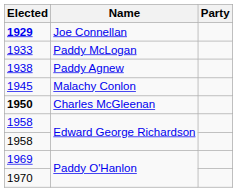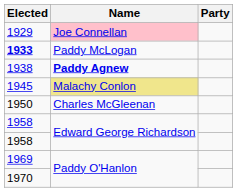(20, 31) bold -> (20, 31) normal
(90, 31) no background -> (90, 31) pink background
(20, 50) normal -> (20, 50) bold
(89, 68) normal -> (91, 68) bold
(95, 86) no background -> (95, 86) khaki background
(20, 104) bold -> (20, 104) normal
